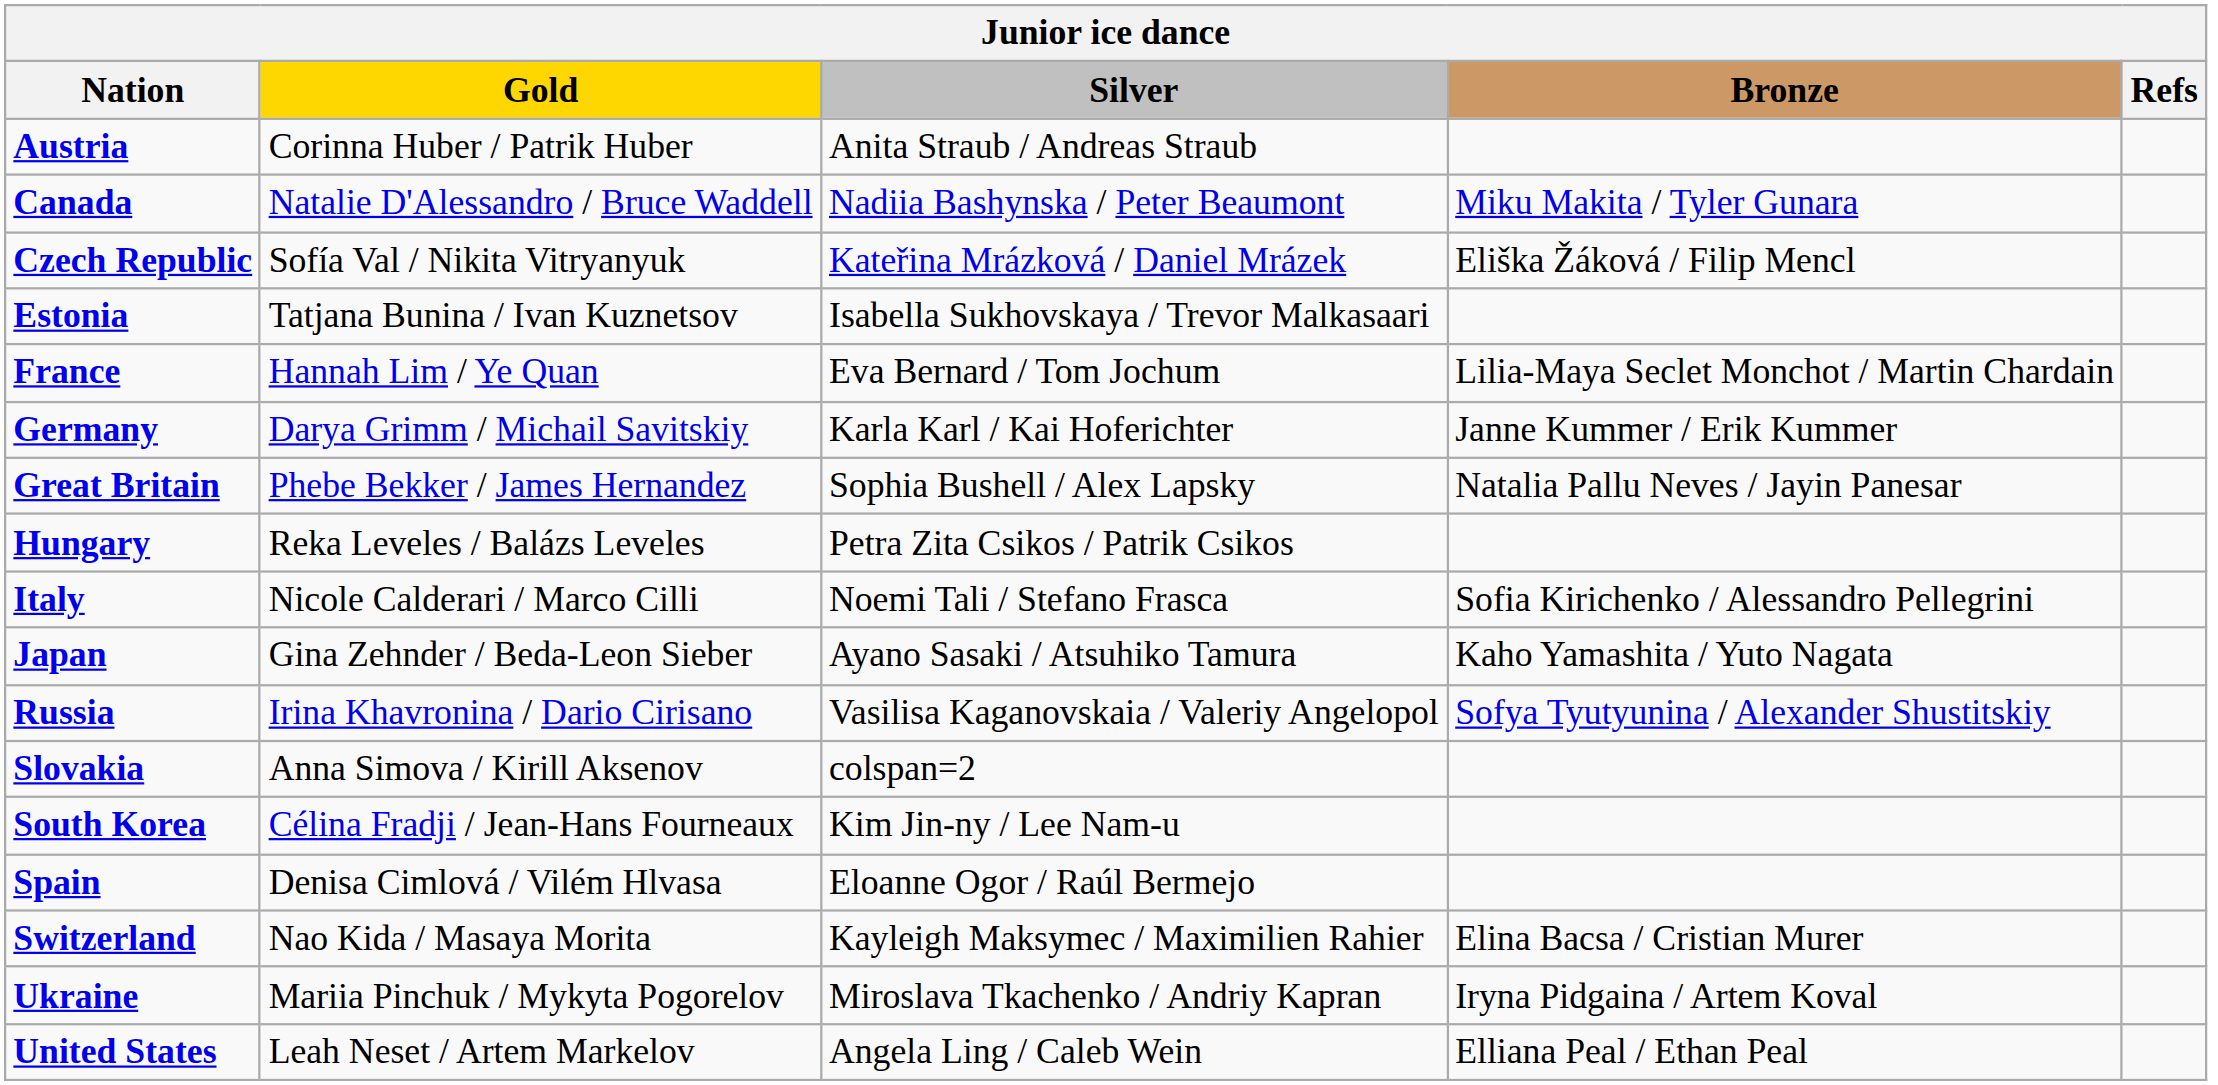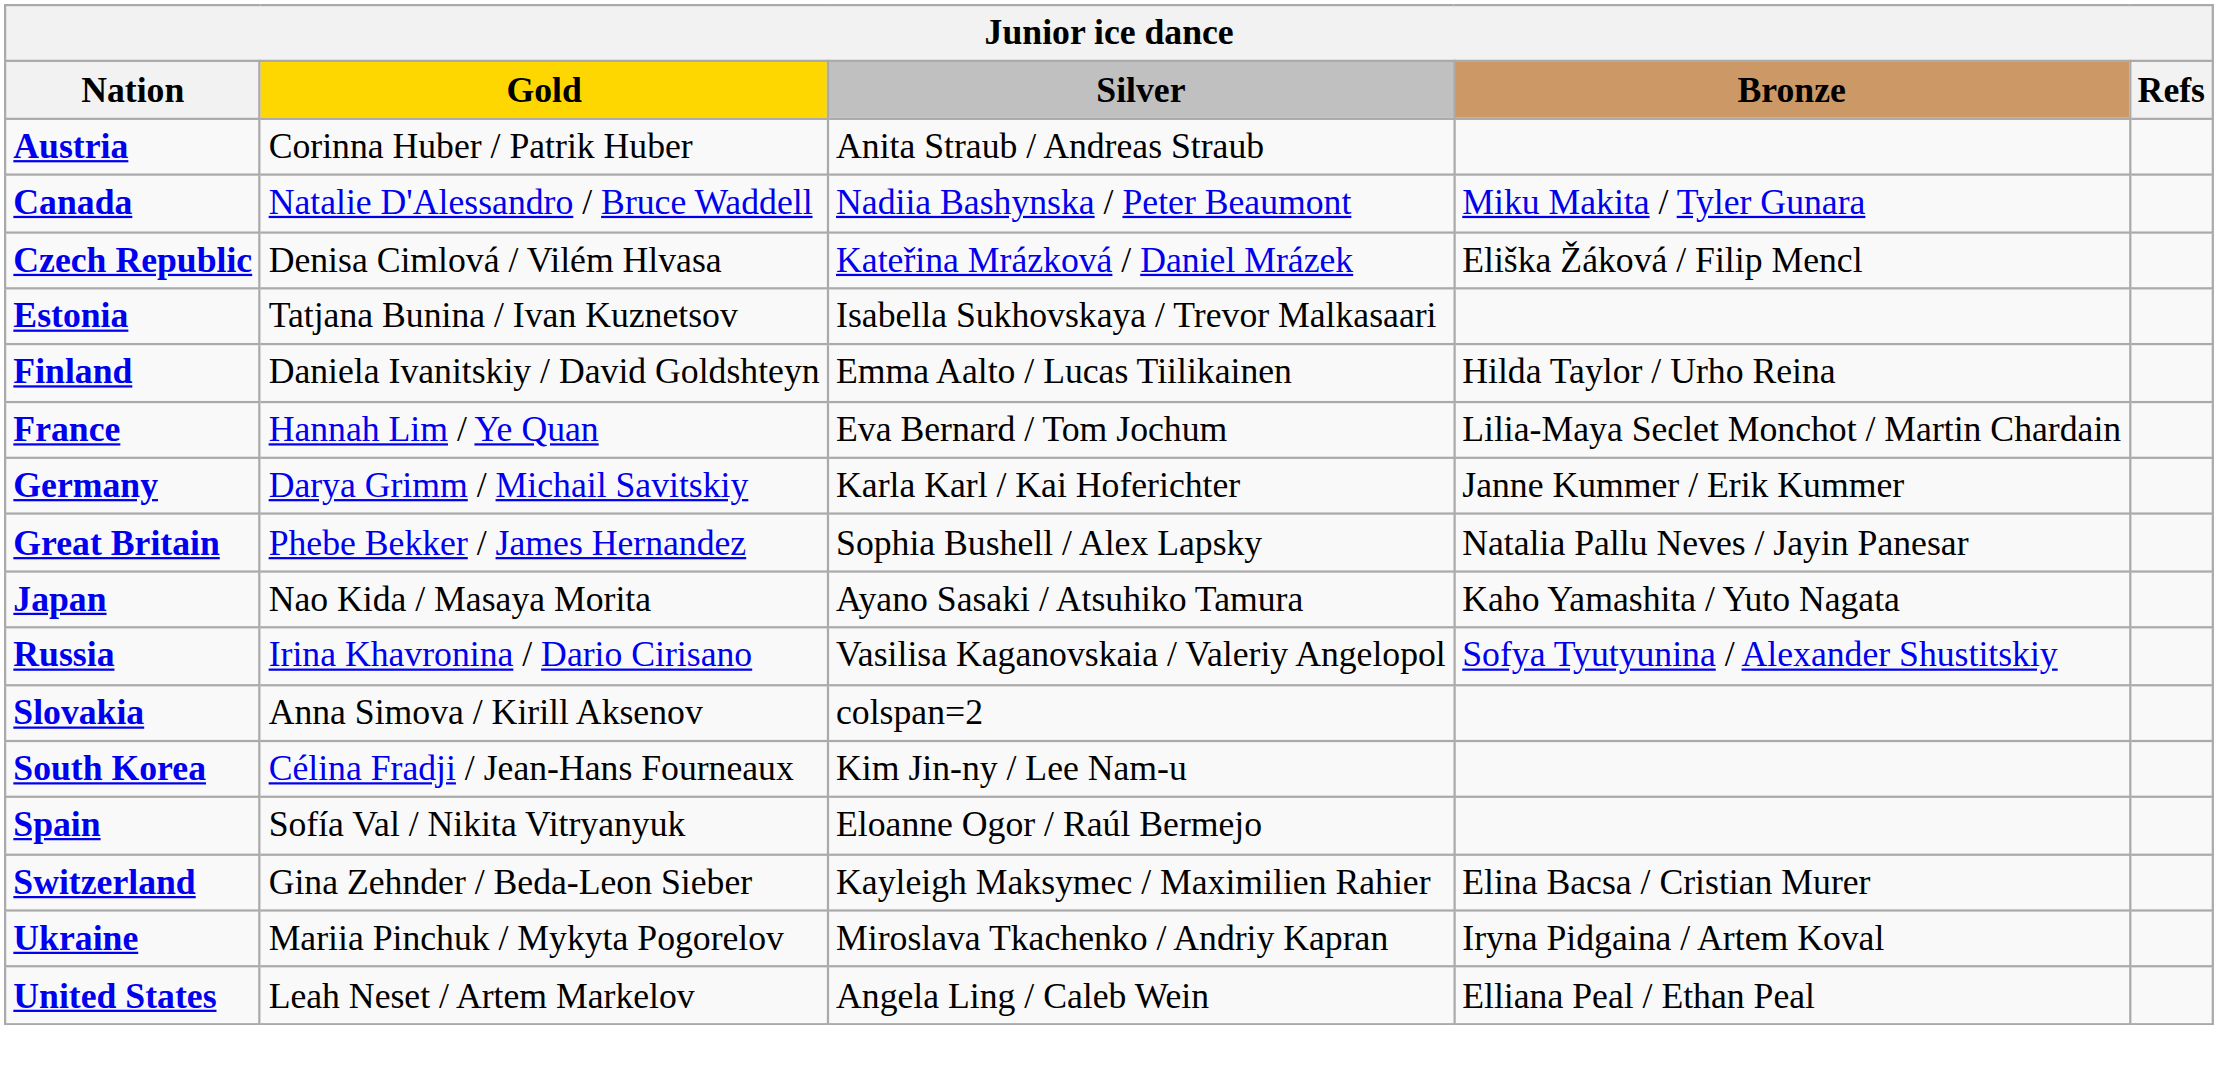(477, 259) Sofía Val / Nikita Vitryanyuk -> (495, 259) Denisa Cimlová / Vilém Hlvasa
+ row: (73, 372)
- row: (82, 542)
- row: (49, 598)
(510, 655) Gina Zehnder / Beda-Leon Sieber -> (460, 598) Nao Kida / Masaya Morita
(495, 881) Denisa Cimlová / Vilém Hlvasa -> (477, 825) Sofía Val / Nikita Vitryanyuk
(460, 938) Nao Kida / Masaya Morita -> (510, 881) Gina Zehnder / Beda-Leon Sieber
